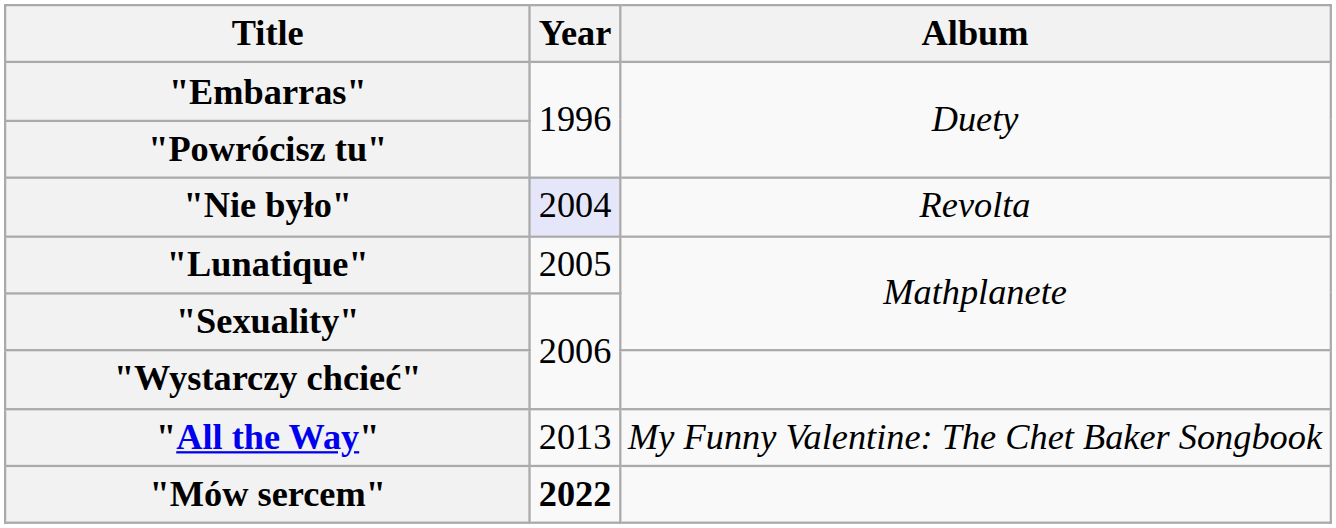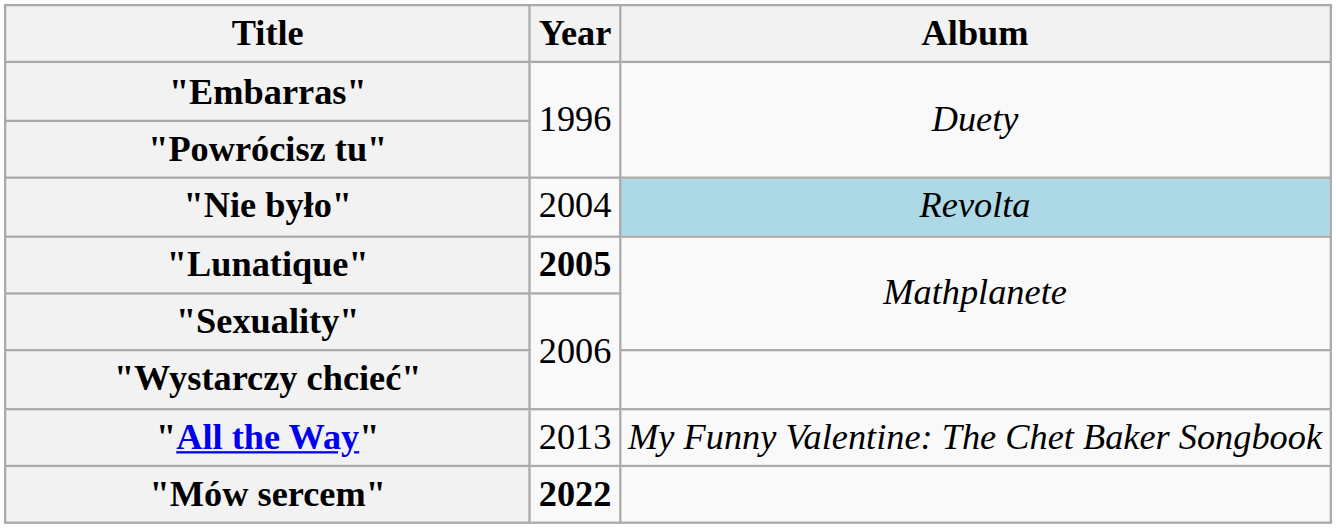(575, 206) lavender background -> (575, 206) no background
(975, 206) no background -> (975, 206) lightblue background
(575, 263) normal -> (575, 263) bold
